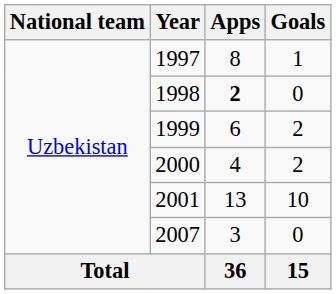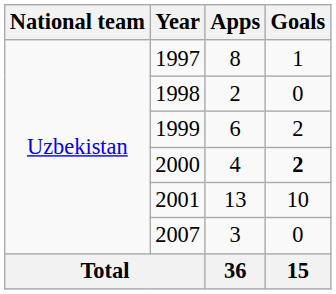(235, 93) bold -> (235, 93) normal
(298, 164) normal -> (298, 164) bold
